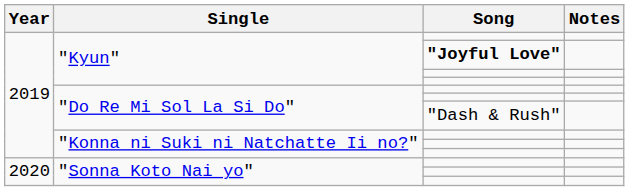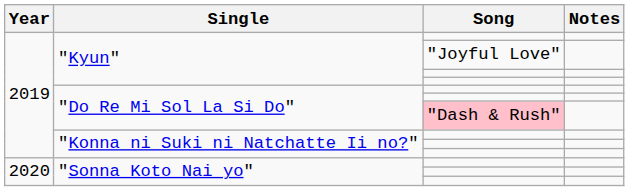(494, 55) bold -> (494, 55) normal
(494, 115) no background -> (494, 115) pink background
